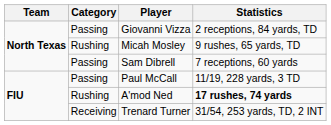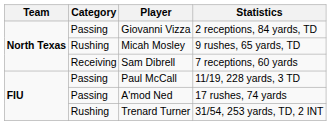(89, 62) Passing -> (94, 62) Receiving
(90, 95) Rushing -> (89, 95) Passing
(244, 95) bold -> (241, 95) normal
(94, 112) Receiving -> (90, 112) Rushing
